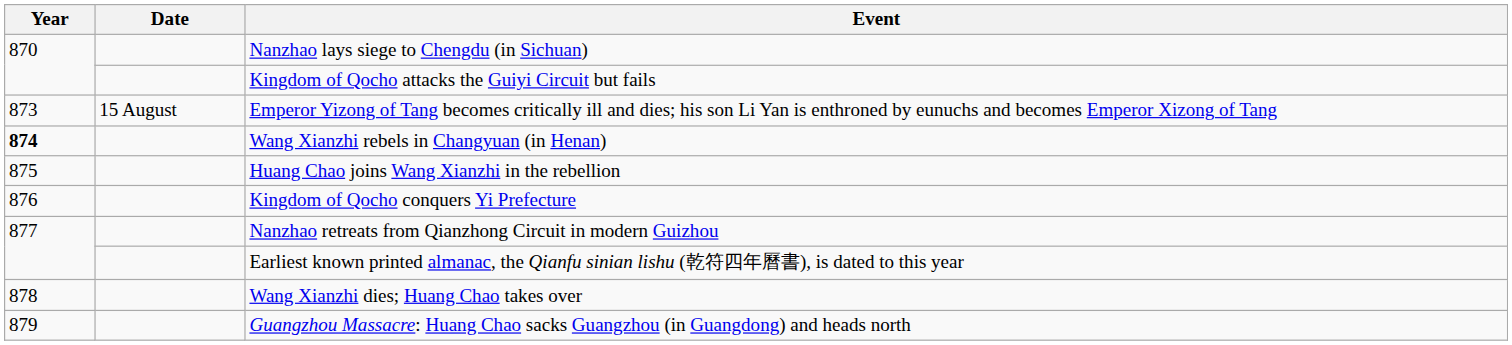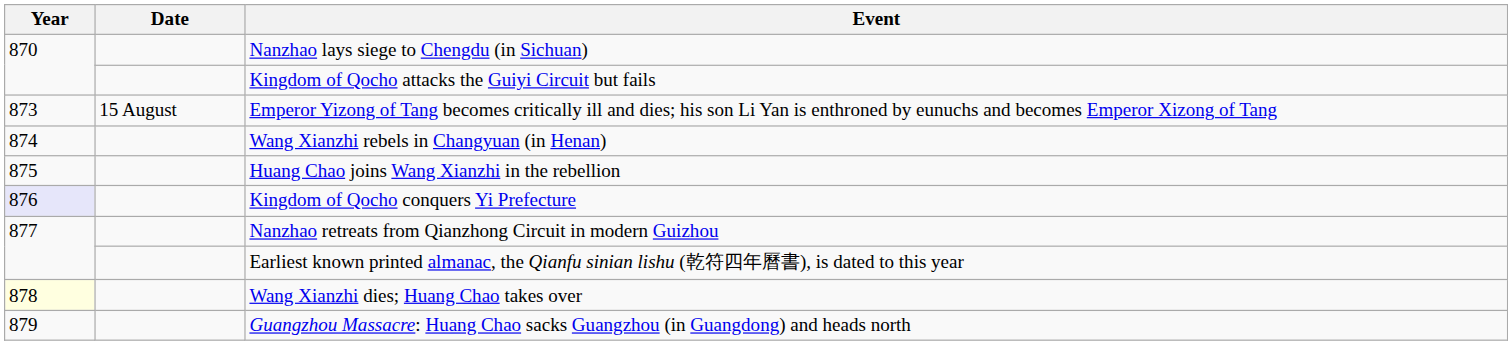(23, 140) bold -> (23, 140) normal
(23, 200) no background -> (23, 200) lavender background
(23, 294) no background -> (23, 294) lightyellow background
